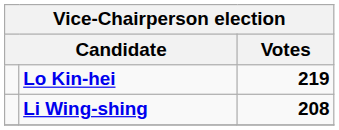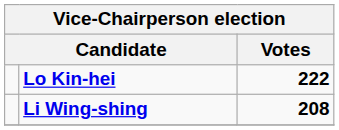(314, 79) 219 -> (314, 79) 222
